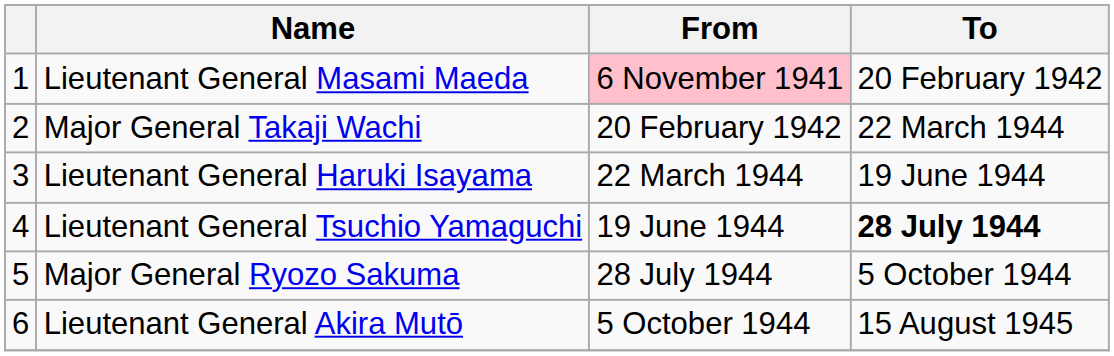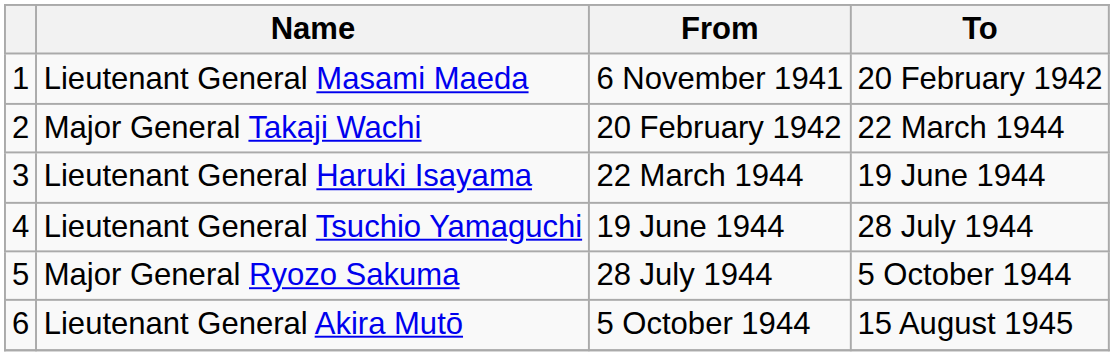(720, 78) pink background -> (720, 78) no background
(949, 226) bold -> (945, 226) normal
